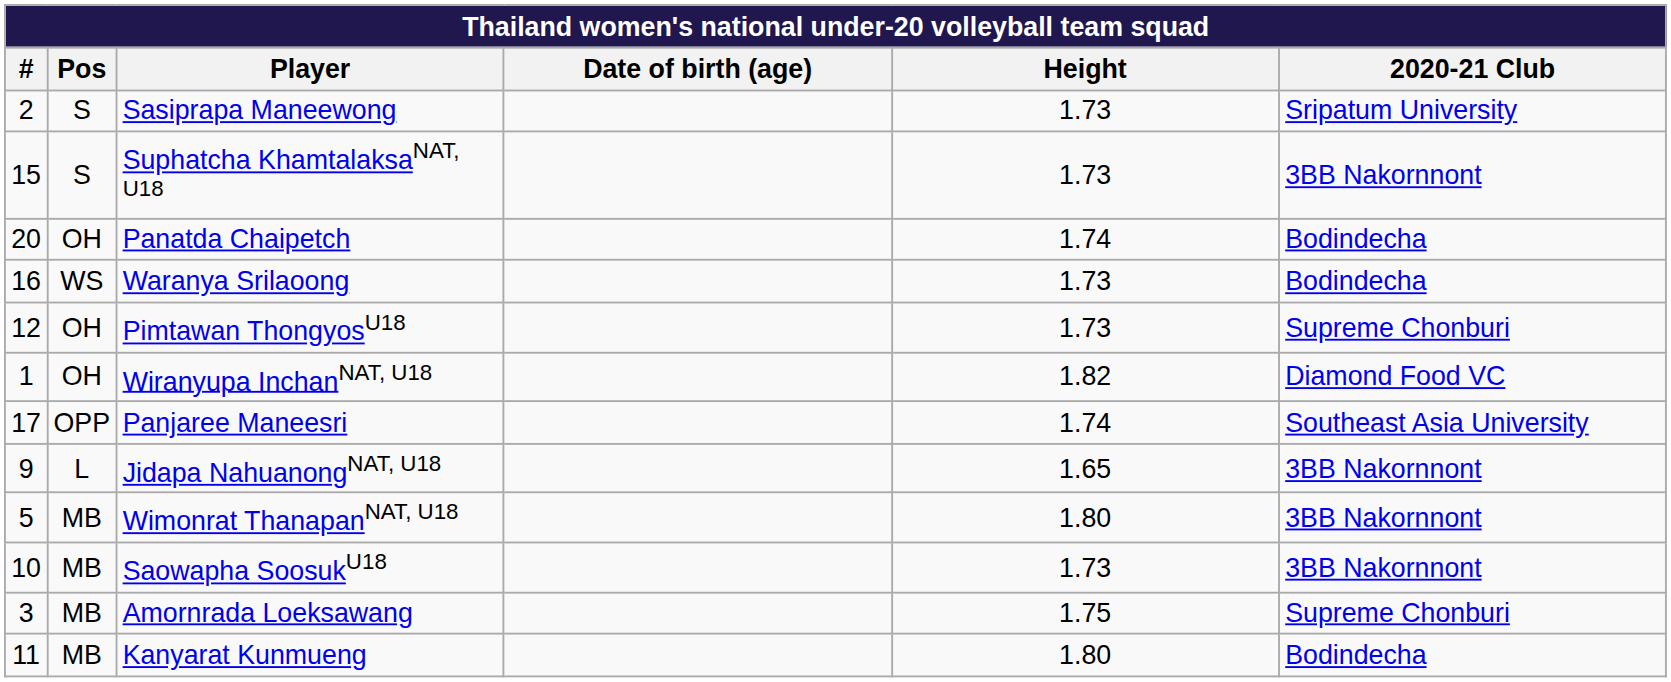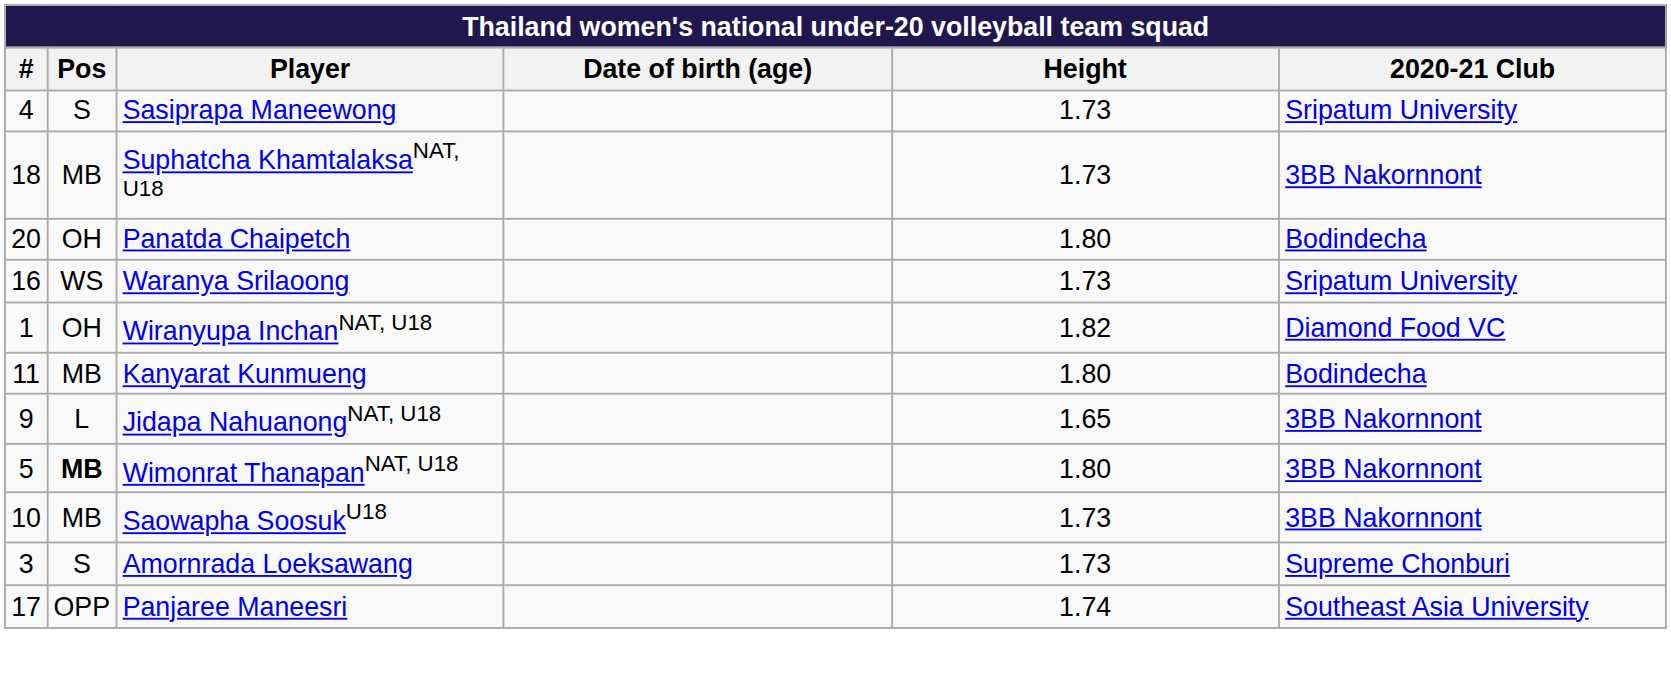(26, 111) 2 -> (26, 111) 4
(26, 175) 15 -> (26, 175) 18
(82, 175) S -> (82, 175) MB
(1085, 240) 1.74 -> (1085, 240) 1.80
(1356, 282) Bodindecha -> (1401, 282) Sripatum University
- row: (264, 328)
rows swapped: (235, 423) <-> (245, 656)
(82, 518) normal -> (82, 469) bold
(82, 613) MB -> (82, 564) S
(1085, 613) 1.75 -> (1085, 564) 1.73
